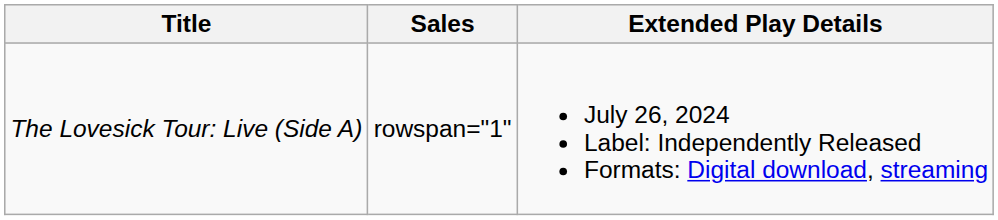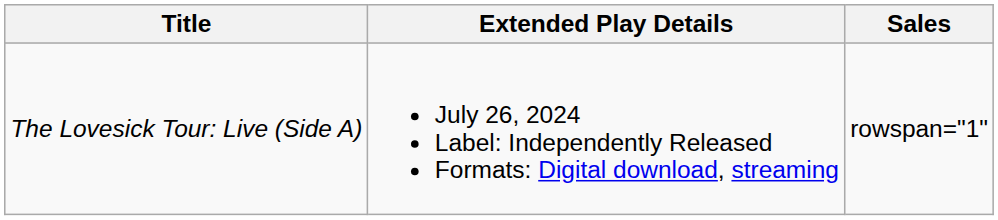columns swapped: (755, 23) <-> (443, 23)
